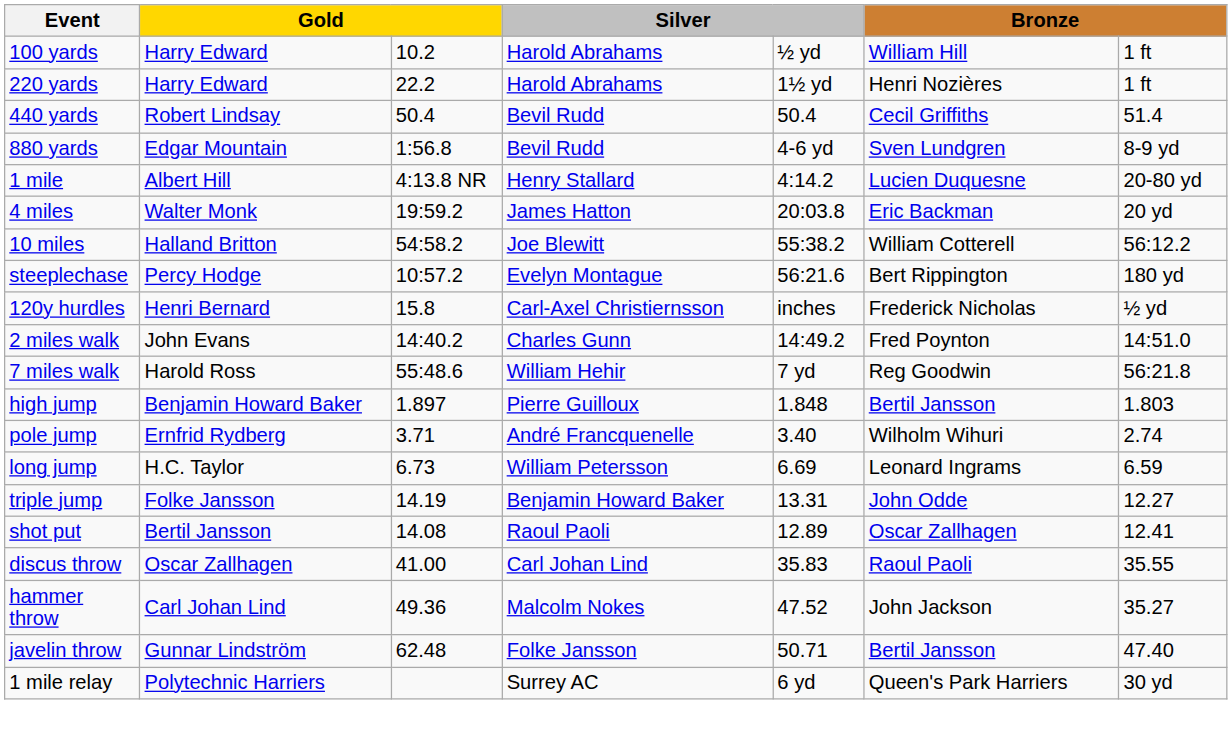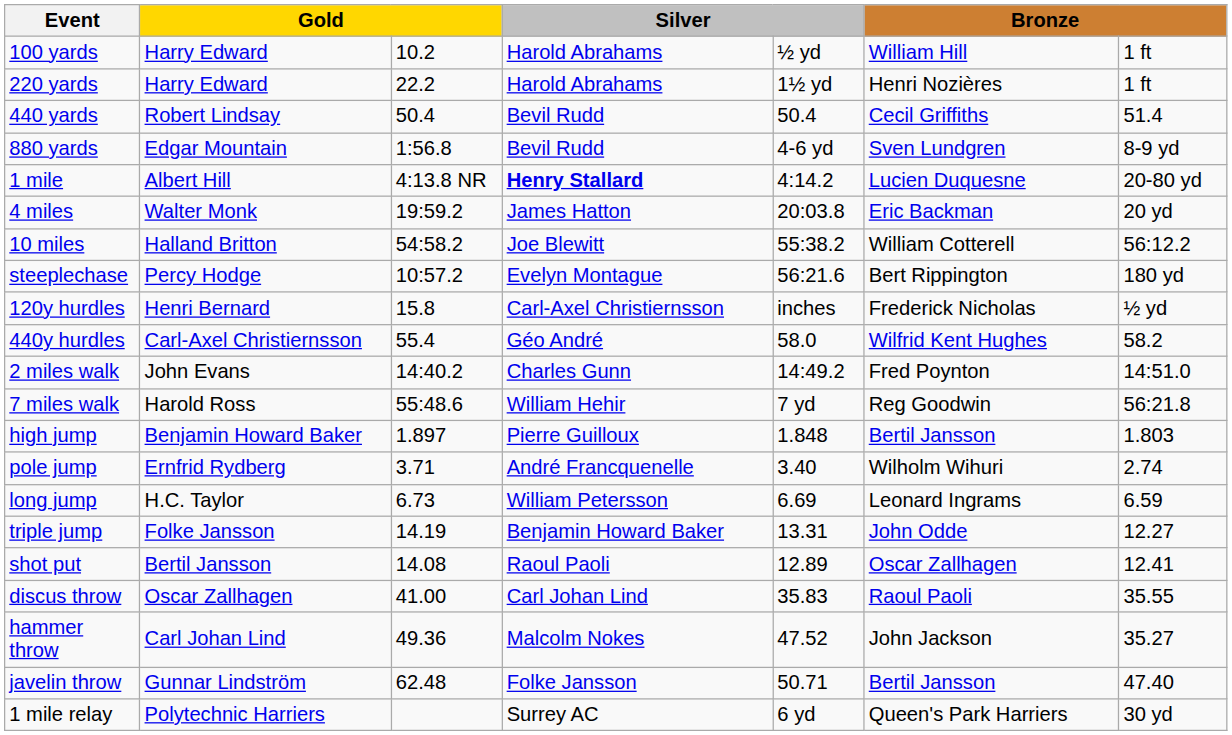(571, 180) normal -> (575, 180) bold
+ row: (67, 340)
